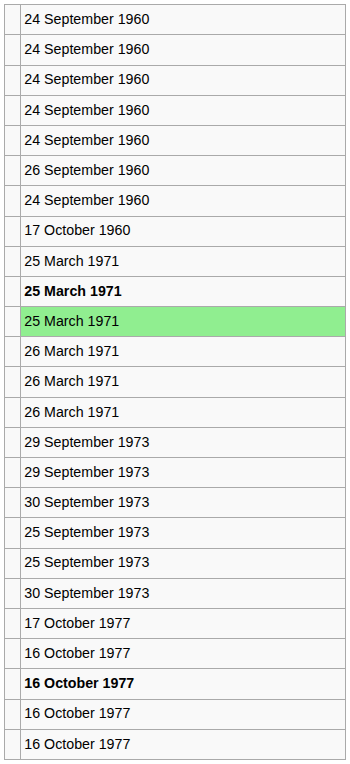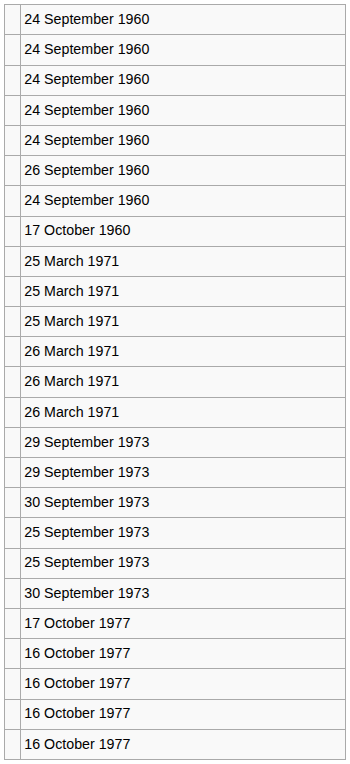(73, 291) bold -> (72, 291) normal
(72, 321) lightgreen background -> (72, 321) no background
(79, 683) bold -> (77, 683) normal
